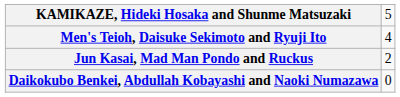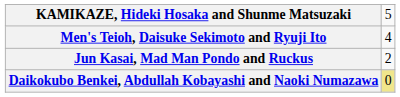(388, 80) no background -> (388, 80) khaki background
